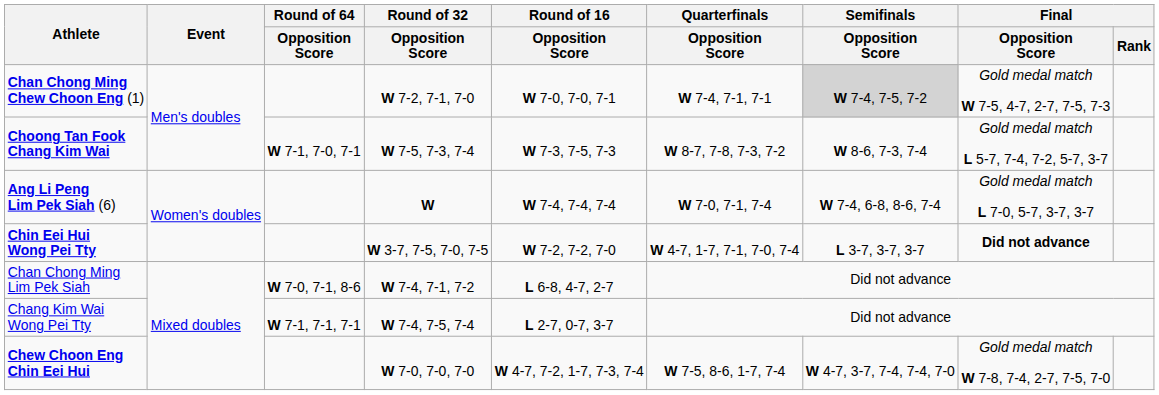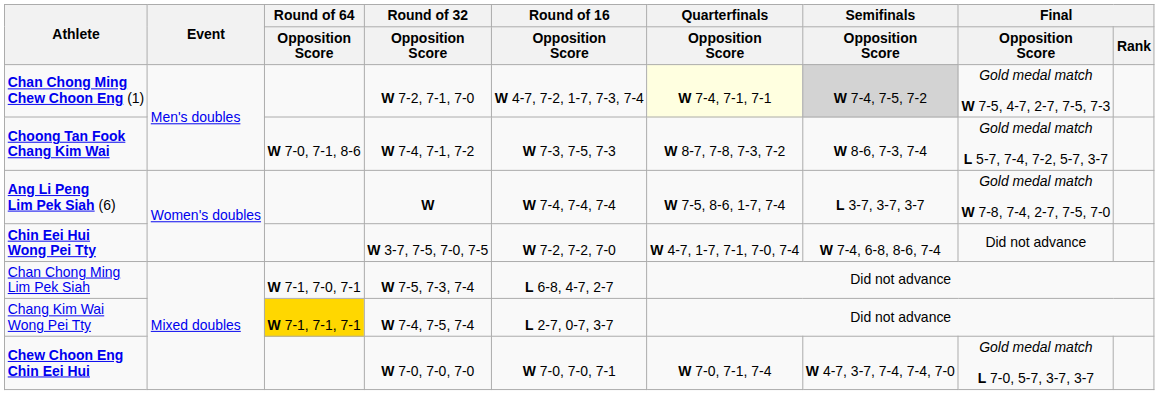(569, 99) W 7-0, 7-0, 7-1 -> (569, 99) W 4-7, 7-2, 1-7, 7-3, 7-4
(725, 99) no background -> (725, 99) lightyellow background
(314, 152) W 7-1, 7-0, 7-1 -> (314, 152) W 7-0, 7-1, 8-6
(428, 152) W 7-5, 7-3, 7-4 -> (428, 152) W 7-4, 7-1, 7-2
(725, 205) W 7-0, 7-1, 7-4 -> (725, 205) W 7-5, 8-6, 1-7, 7-4
(880, 205) W 7-4, 6-8, 8-6, 7-4 -> (880, 205) L 3-7, 3-7, 3-7
(1036, 197) Gold medal match L 7-0, 5-7, 3-7, 3-7 -> (1036, 197) Gold medal match W 7-8, 7-4, 2-7, 7-5, 7-0
(880, 250) L 3-7, 3-7, 3-7 -> (880, 250) W 7-4, 6-8, 8-6, 7-4
(1036, 243) bold -> (1036, 243) normal
(314, 288) W 7-0, 7-1, 8-6 -> (314, 288) W 7-1, 7-0, 7-1
(428, 288) W 7-4, 7-1, 7-2 -> (428, 288) W 7-5, 7-3, 7-4
(314, 326) no background -> (314, 326) gold background
(569, 371) W 4-7, 7-2, 1-7, 7-3, 7-4 -> (569, 371) W 7-0, 7-0, 7-1
(725, 371) W 7-5, 8-6, 1-7, 7-4 -> (725, 371) W 7-0, 7-1, 7-4
(1036, 363) Gold medal match W 7-8, 7-4, 2-7, 7-5, 7-0 -> (1036, 363) Gold medal match L 7-0, 5-7, 3-7, 3-7
